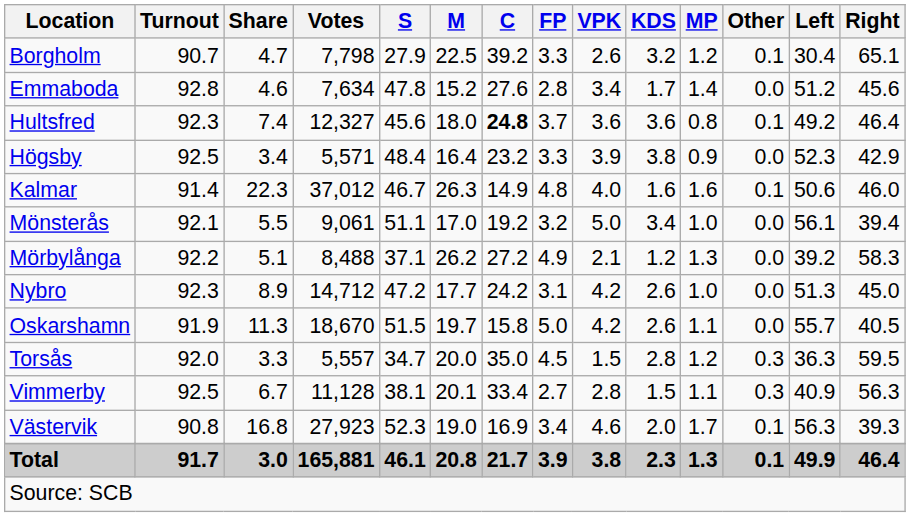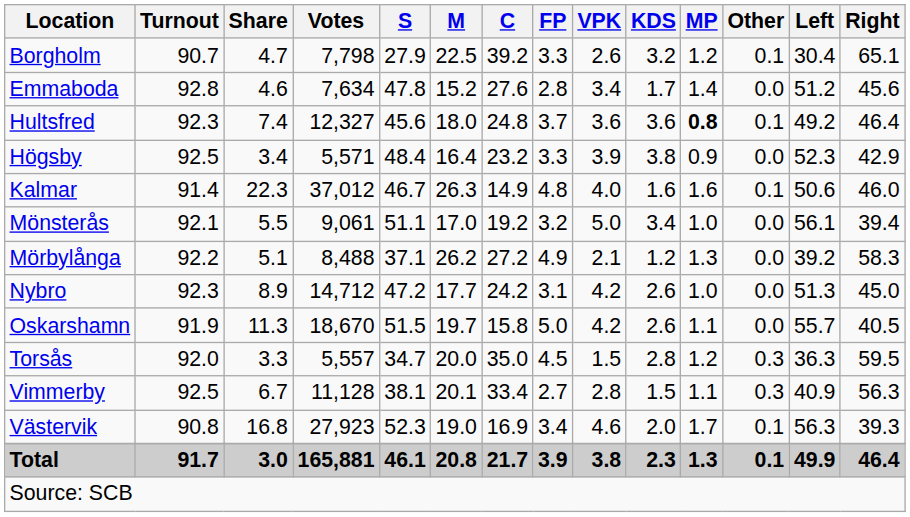(507, 122) bold -> (507, 122) normal
(703, 122) normal -> (703, 122) bold
